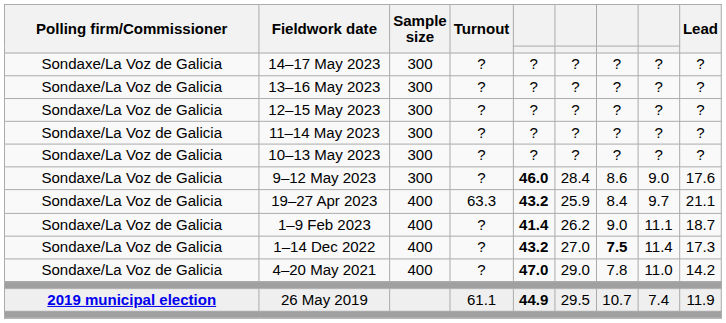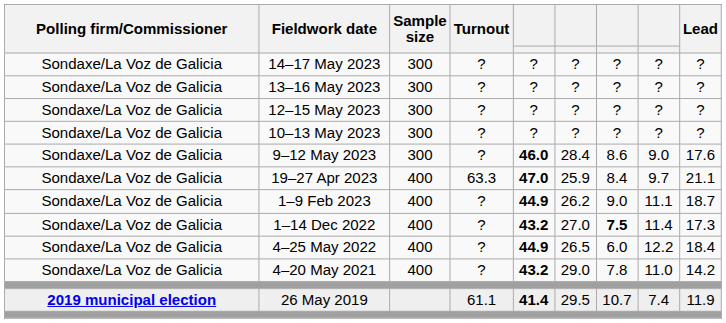- row: (324, 133)
(534, 201) 43.2 -> (534, 178) 47.0
(534, 224) 41.4 -> (534, 201) 44.9
+ row: (324, 247)
(534, 270) 47.0 -> (534, 270) 43.2
(534, 299) 44.9 -> (534, 299) 41.4
